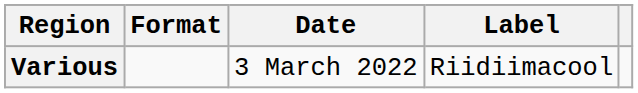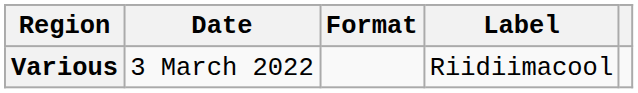columns swapped: (326, 26) <-> (176, 26)
